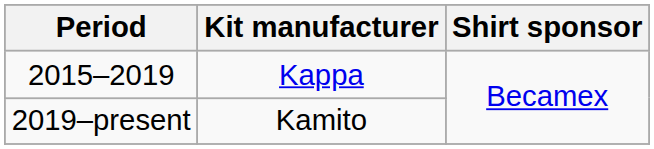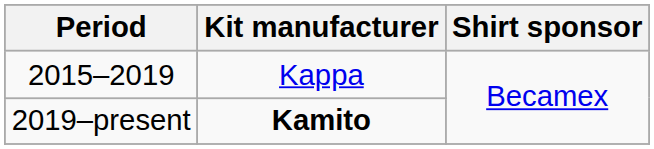(321, 120) normal -> (321, 120) bold
